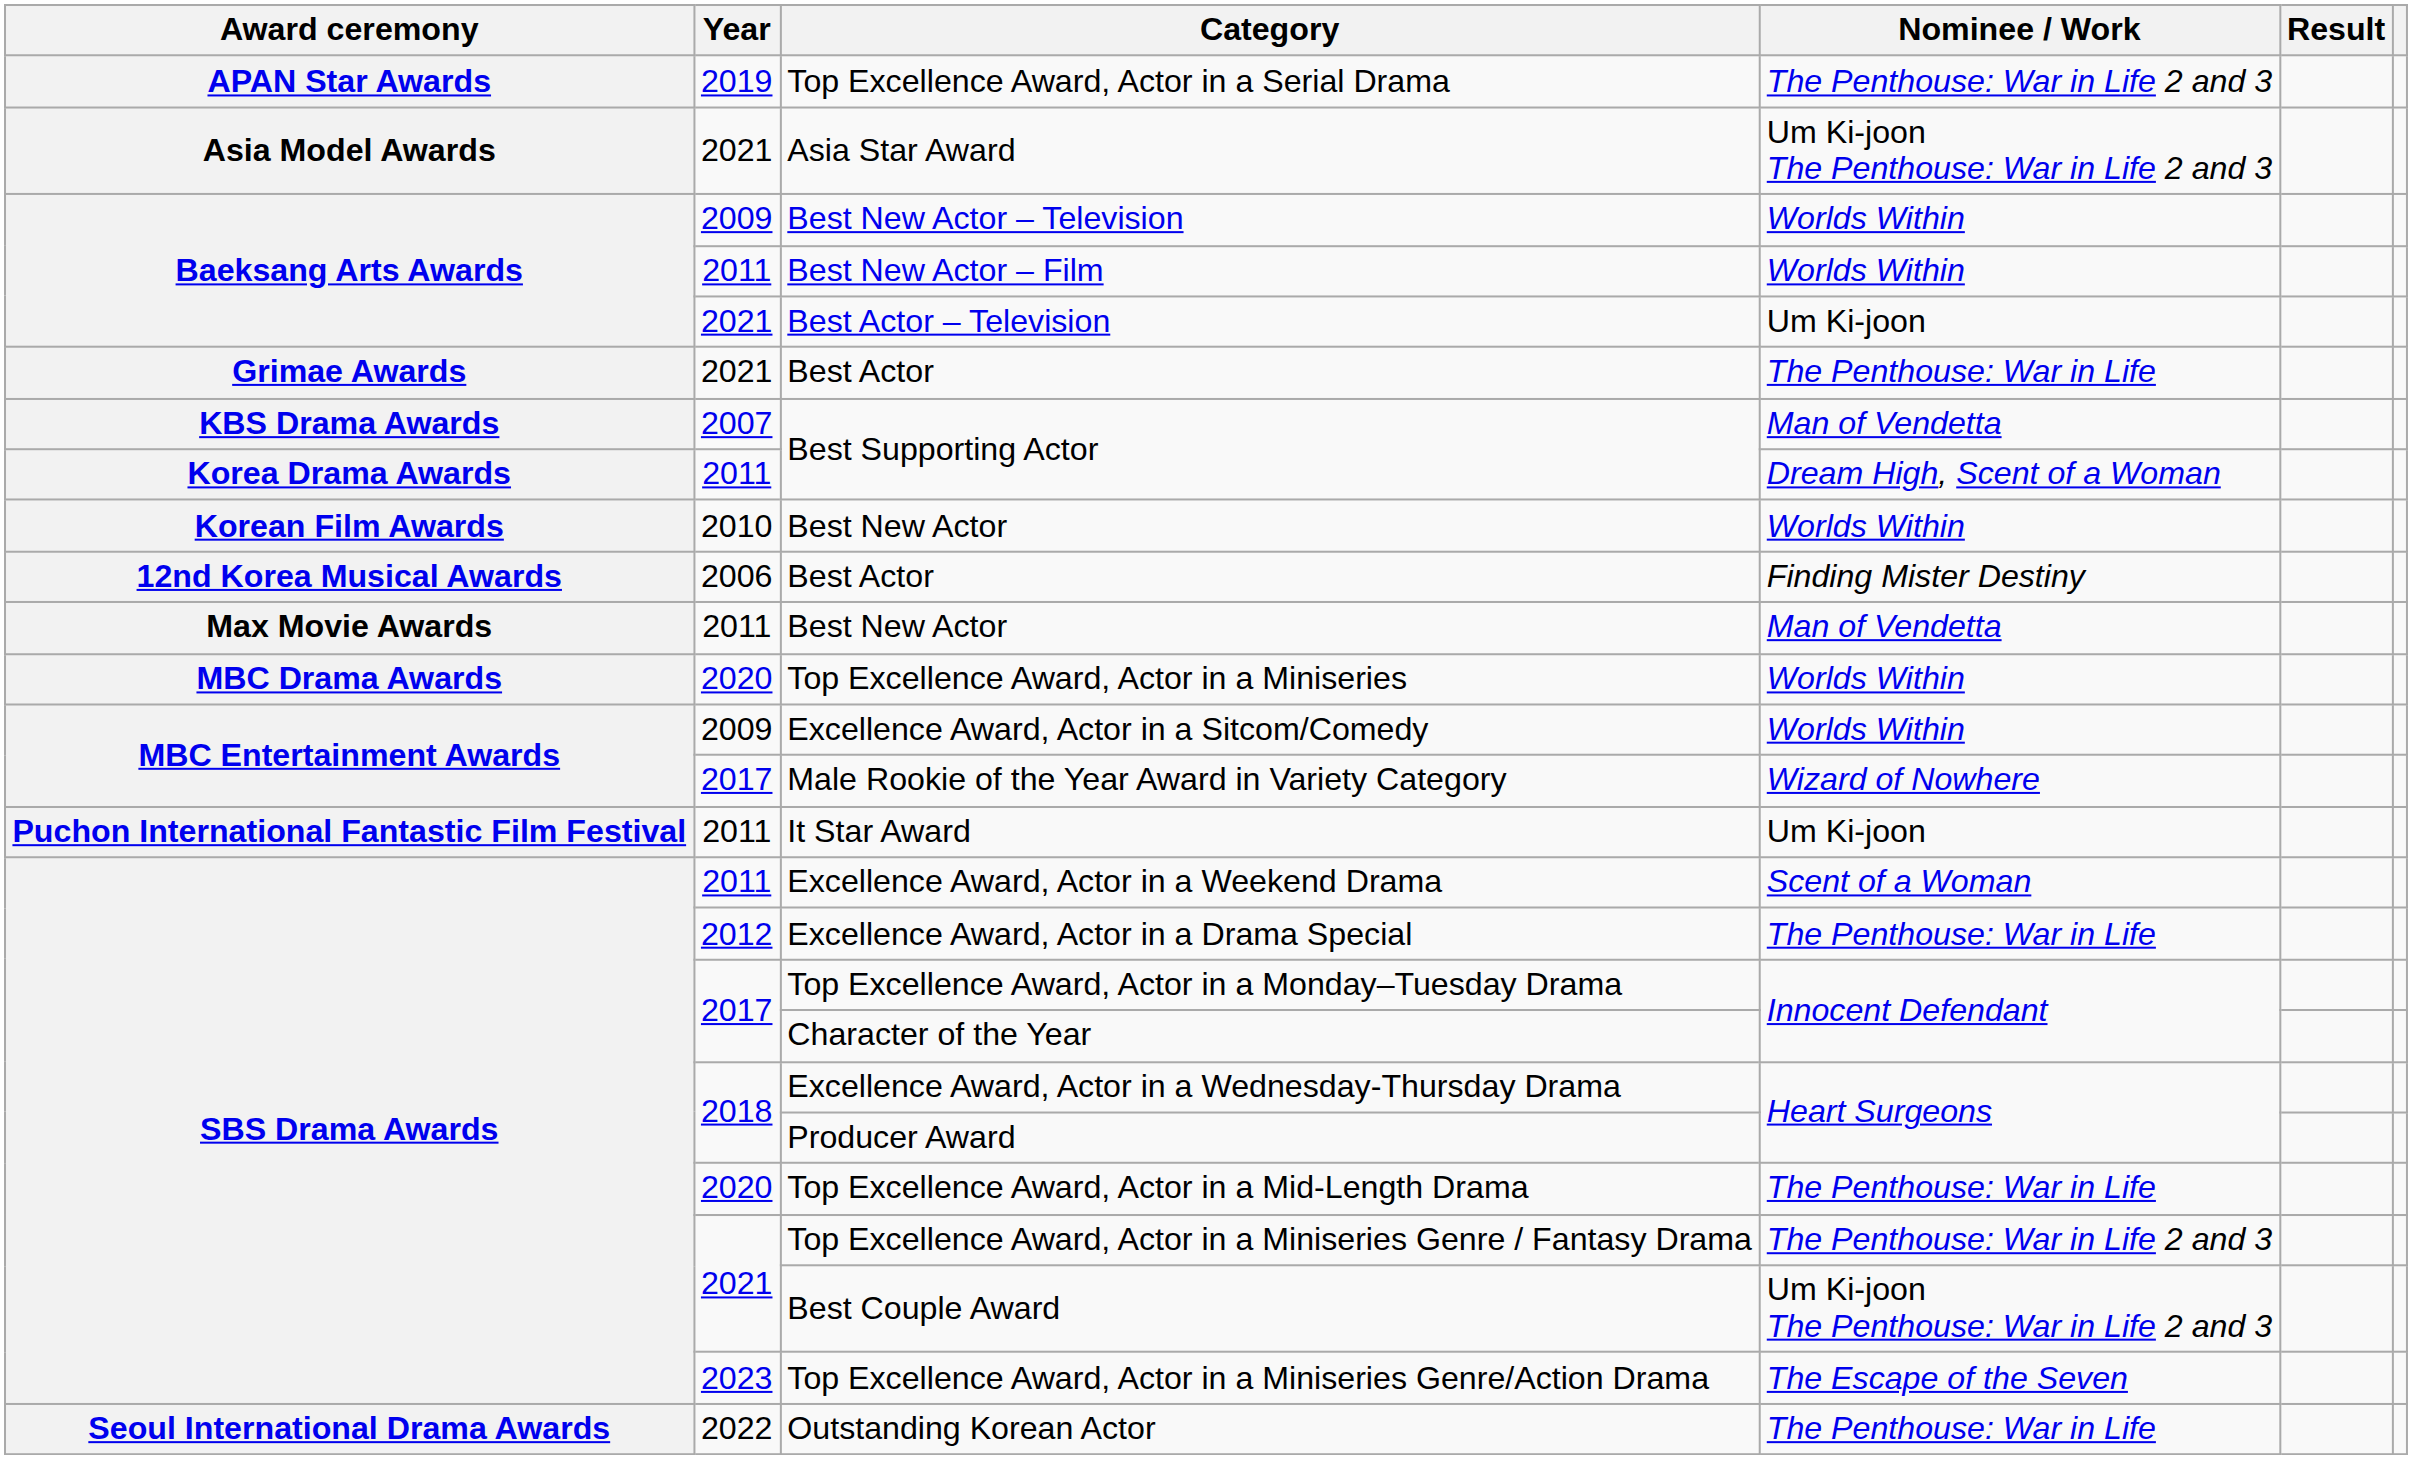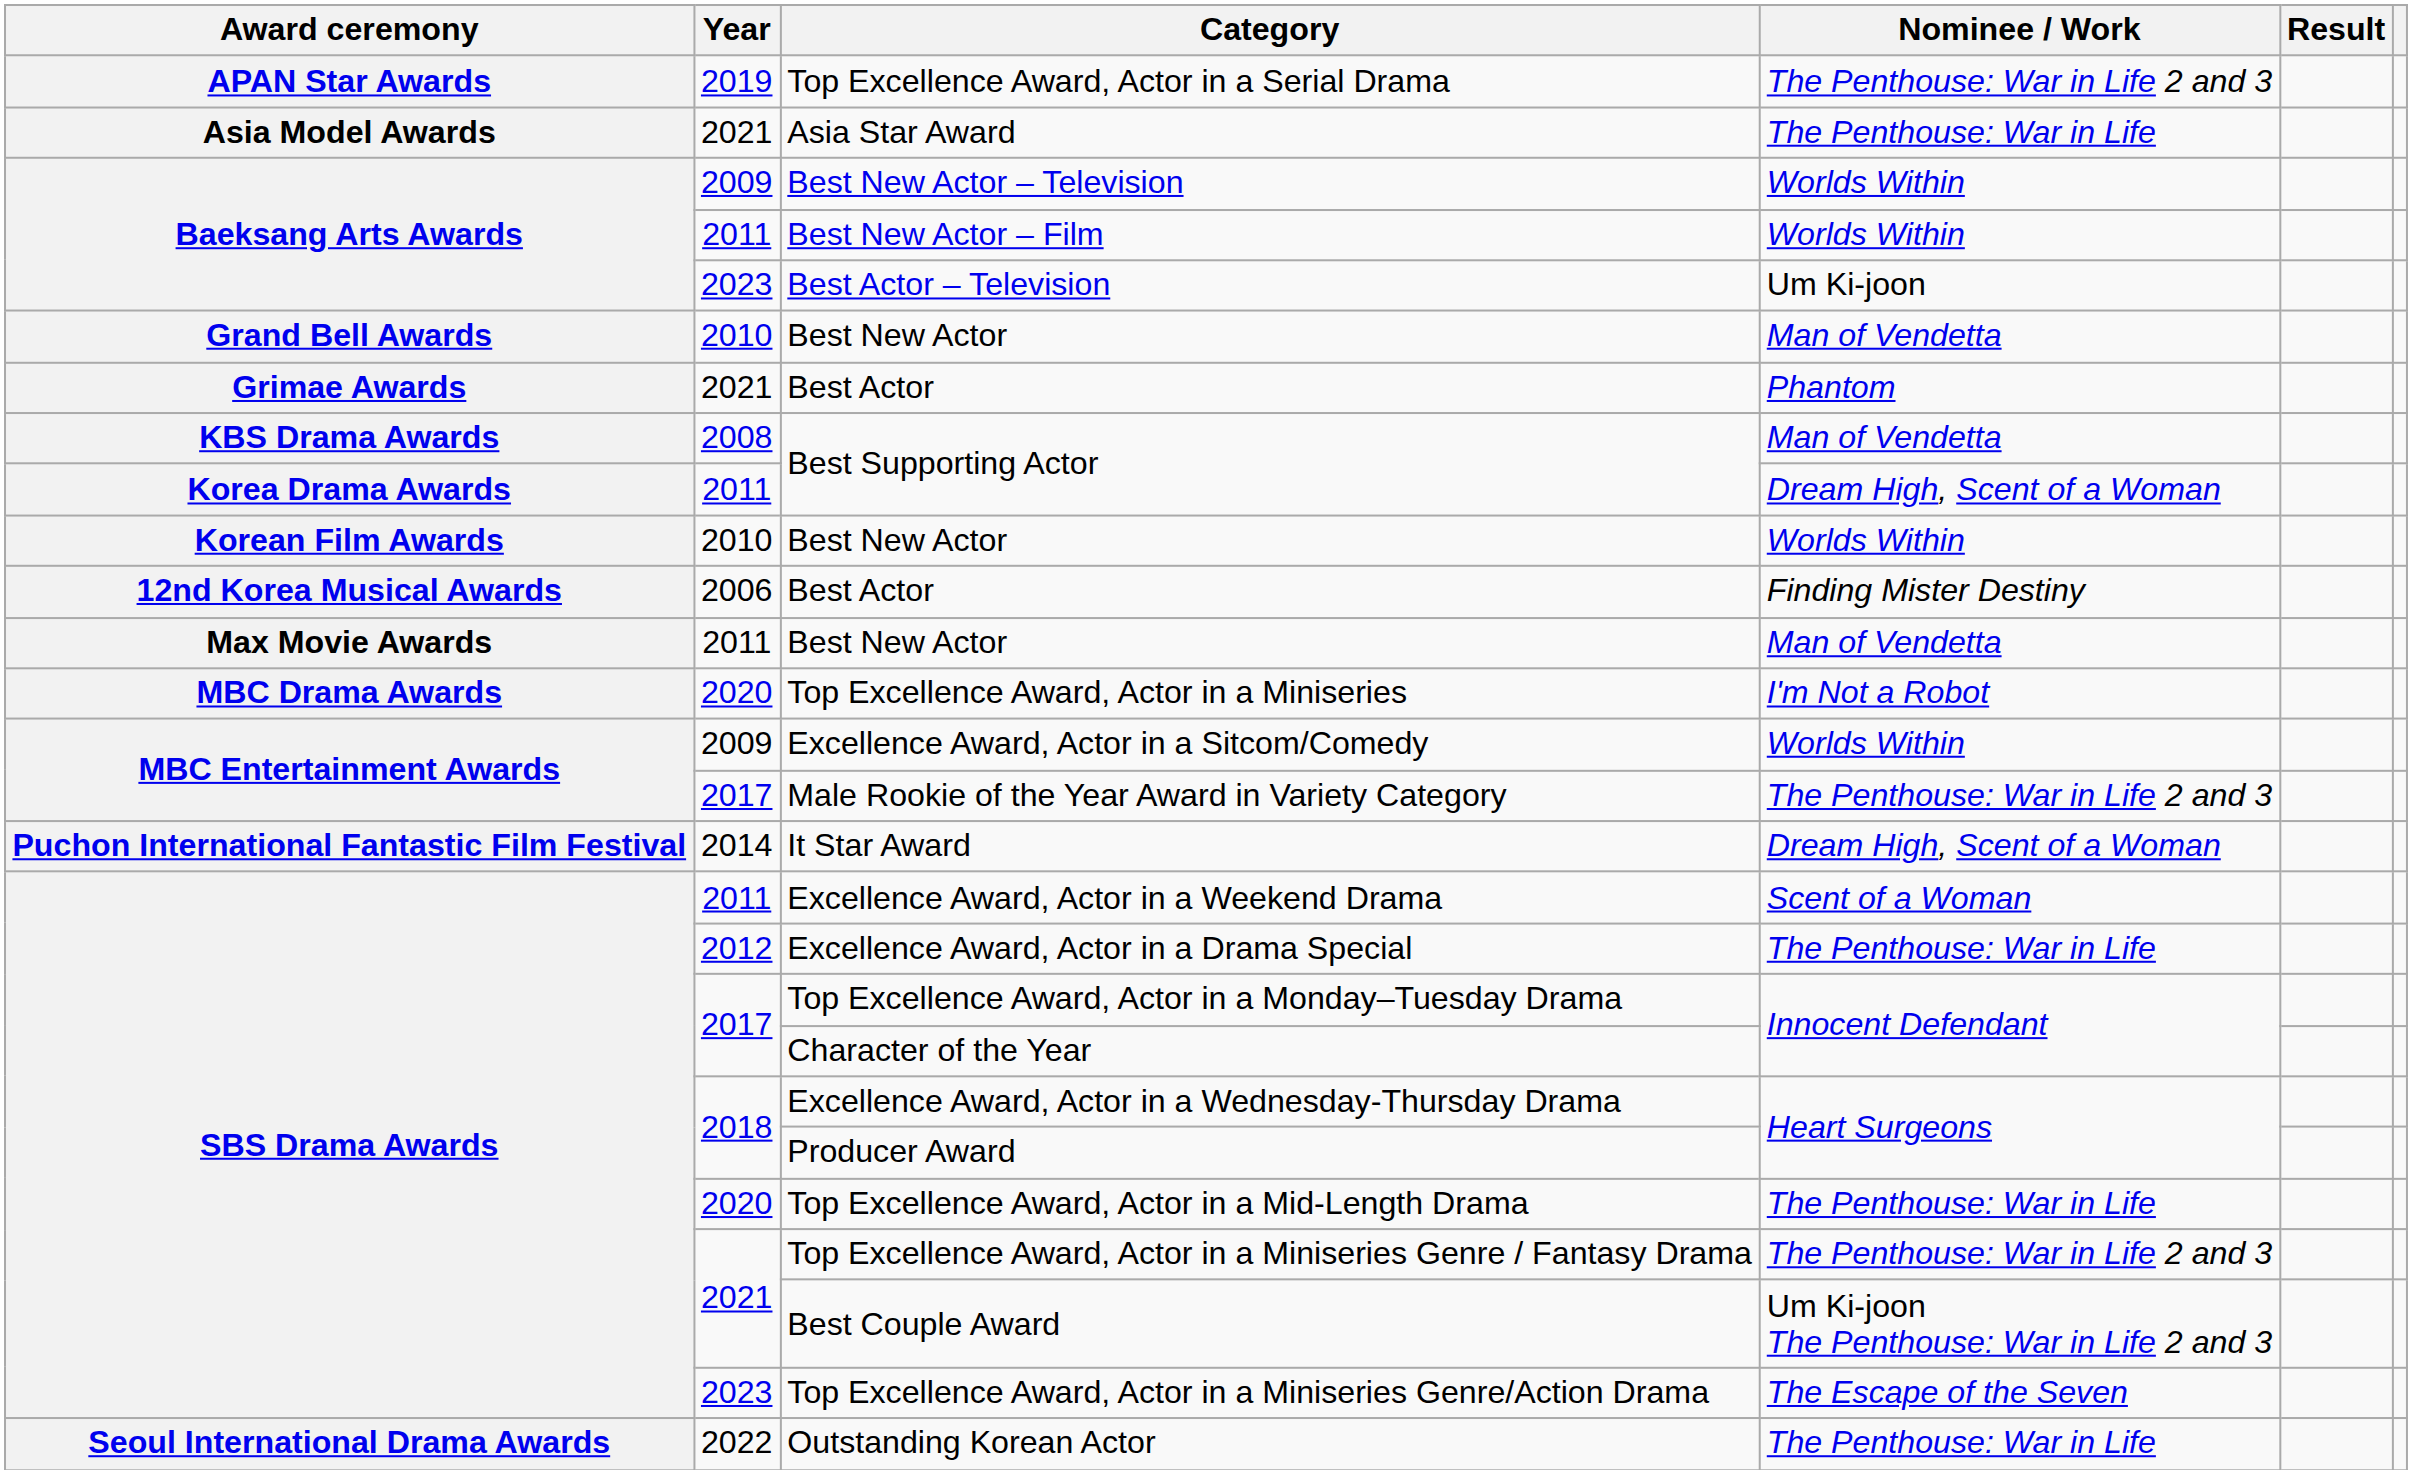(2019, 150) Um Ki-joon The Penthouse: War in Life 2 and 3 -> (1961, 132) The Penthouse: War in Life
(737, 321) 2021 -> (737, 285) 2023
+ row: (349, 336)
(1961, 372) The Penthouse: War in Life -> (1831, 387) Phantom
(737, 423) 2007 -> (737, 438) 2008
(1866, 678) Worlds Within -> (1878, 693) I'm Not a Robot
(1903, 780) Wizard of Nowhere -> (2019, 795) The Penthouse: War in Life 2 and 3
(737, 831) 2011 -> (737, 846) 2014
(1846, 831) Um Ki-joon -> (1994, 846) Dream High, Scent of a Woman
